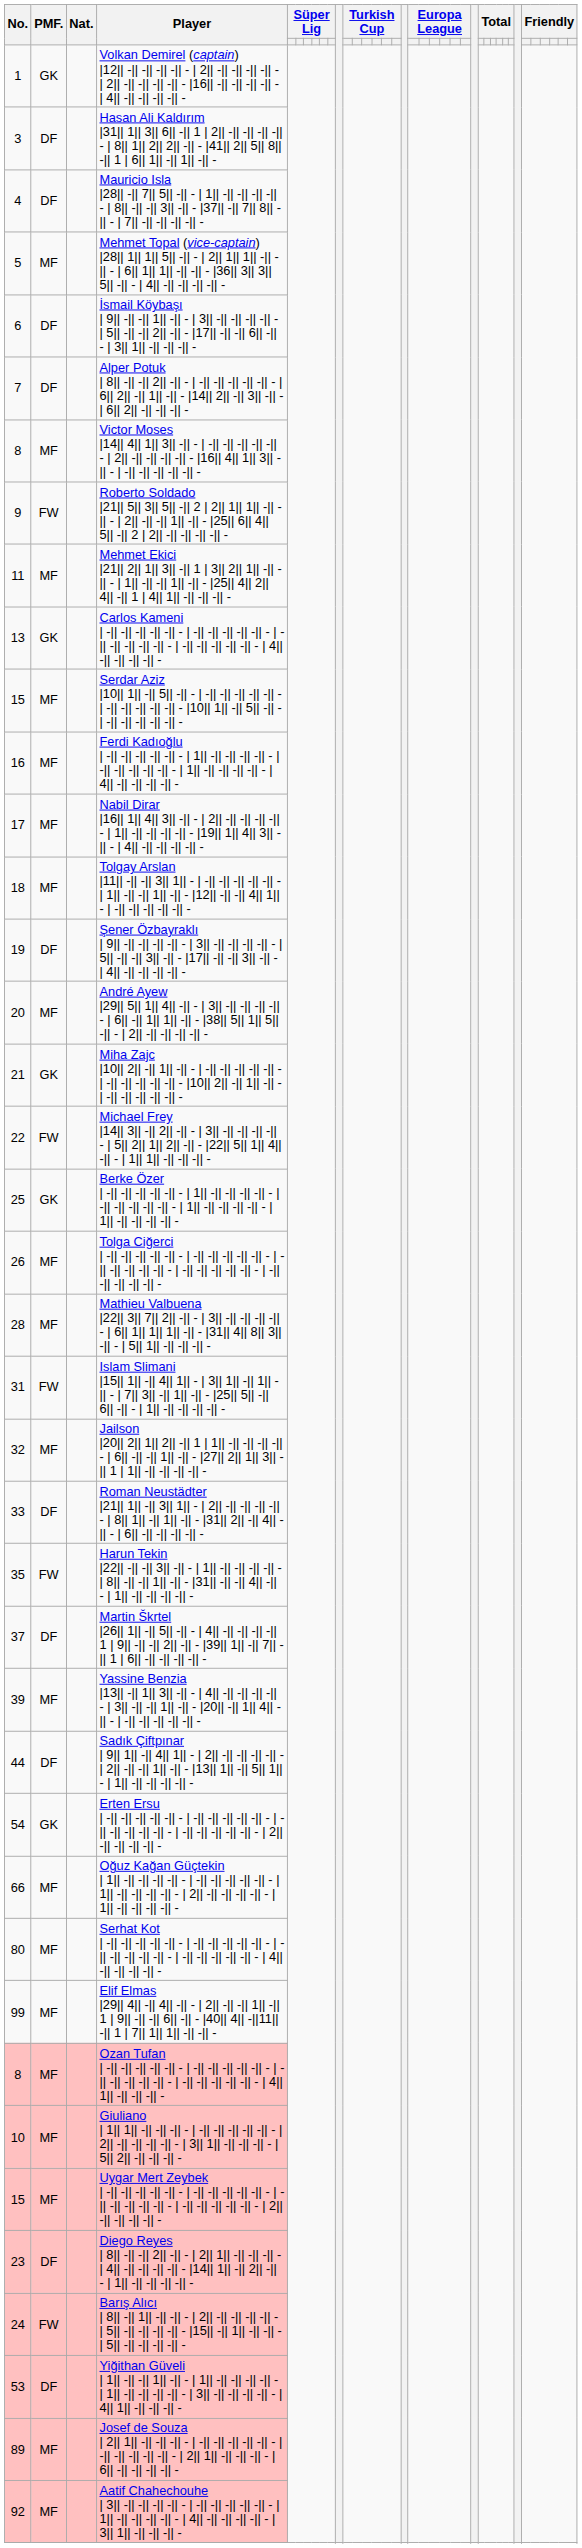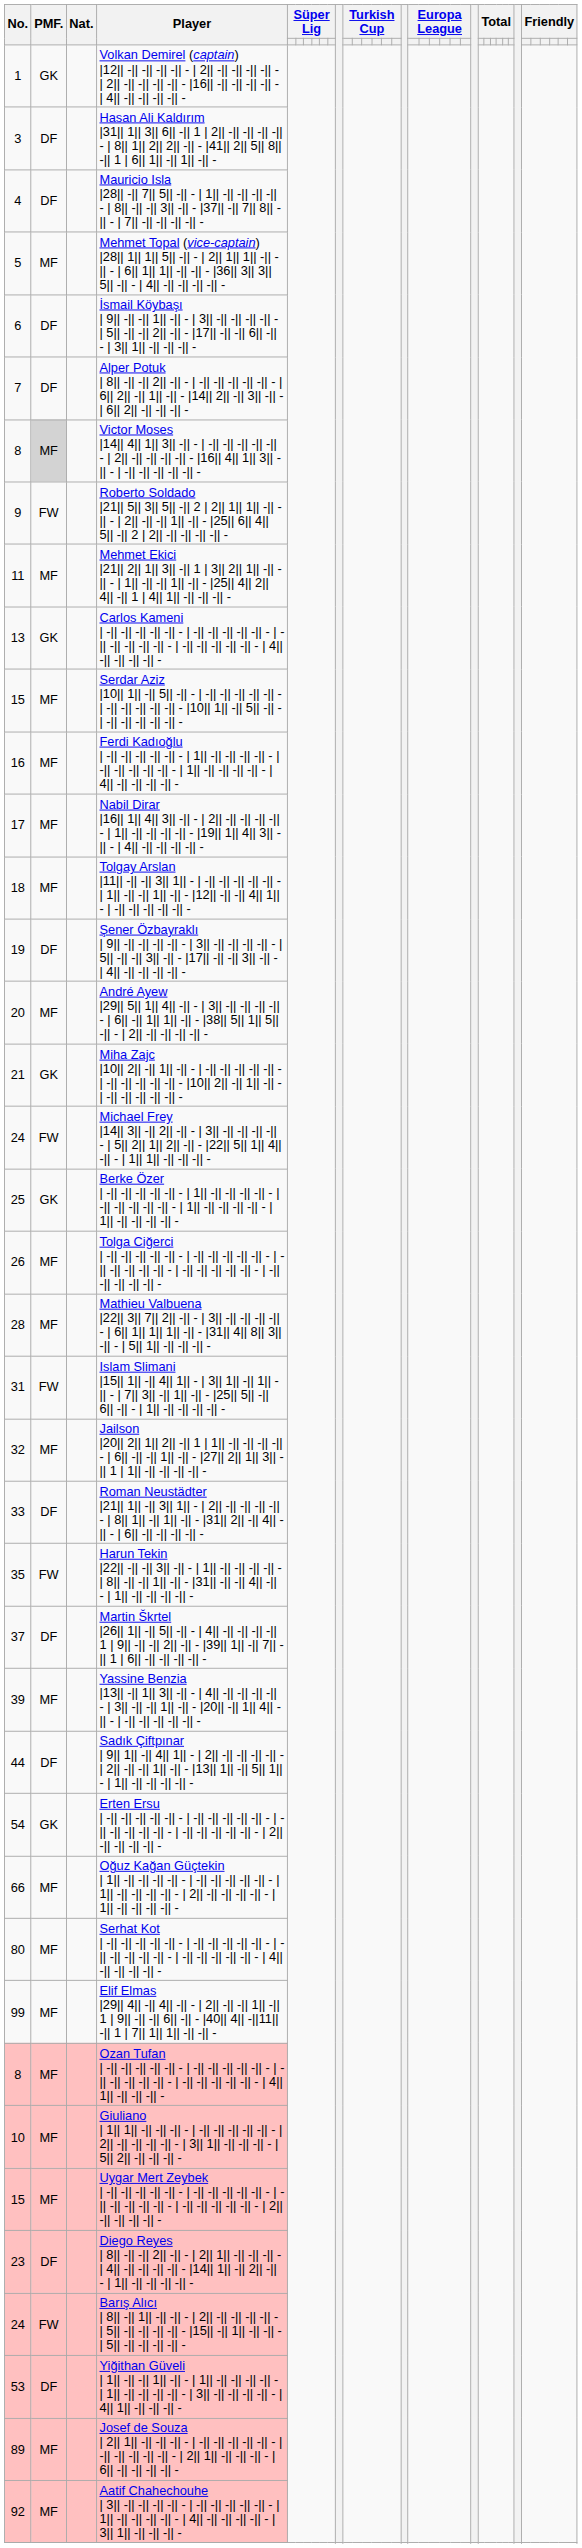(49, 450) no background -> (49, 450) lightgrey background
(18, 1137) 22 -> (18, 1137) 24
